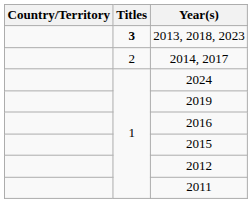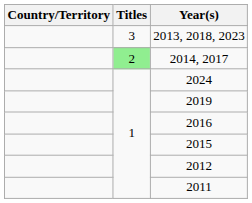(132, 36) bold -> (132, 36) normal
(132, 57) no background -> (132, 57) lightgreen background
